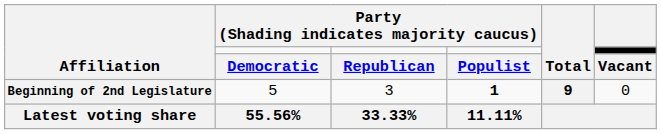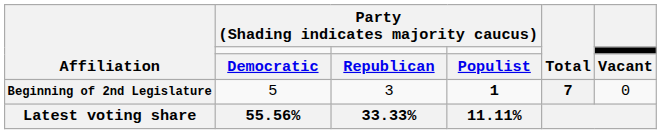(568, 91) 9 -> (568, 91) 7
